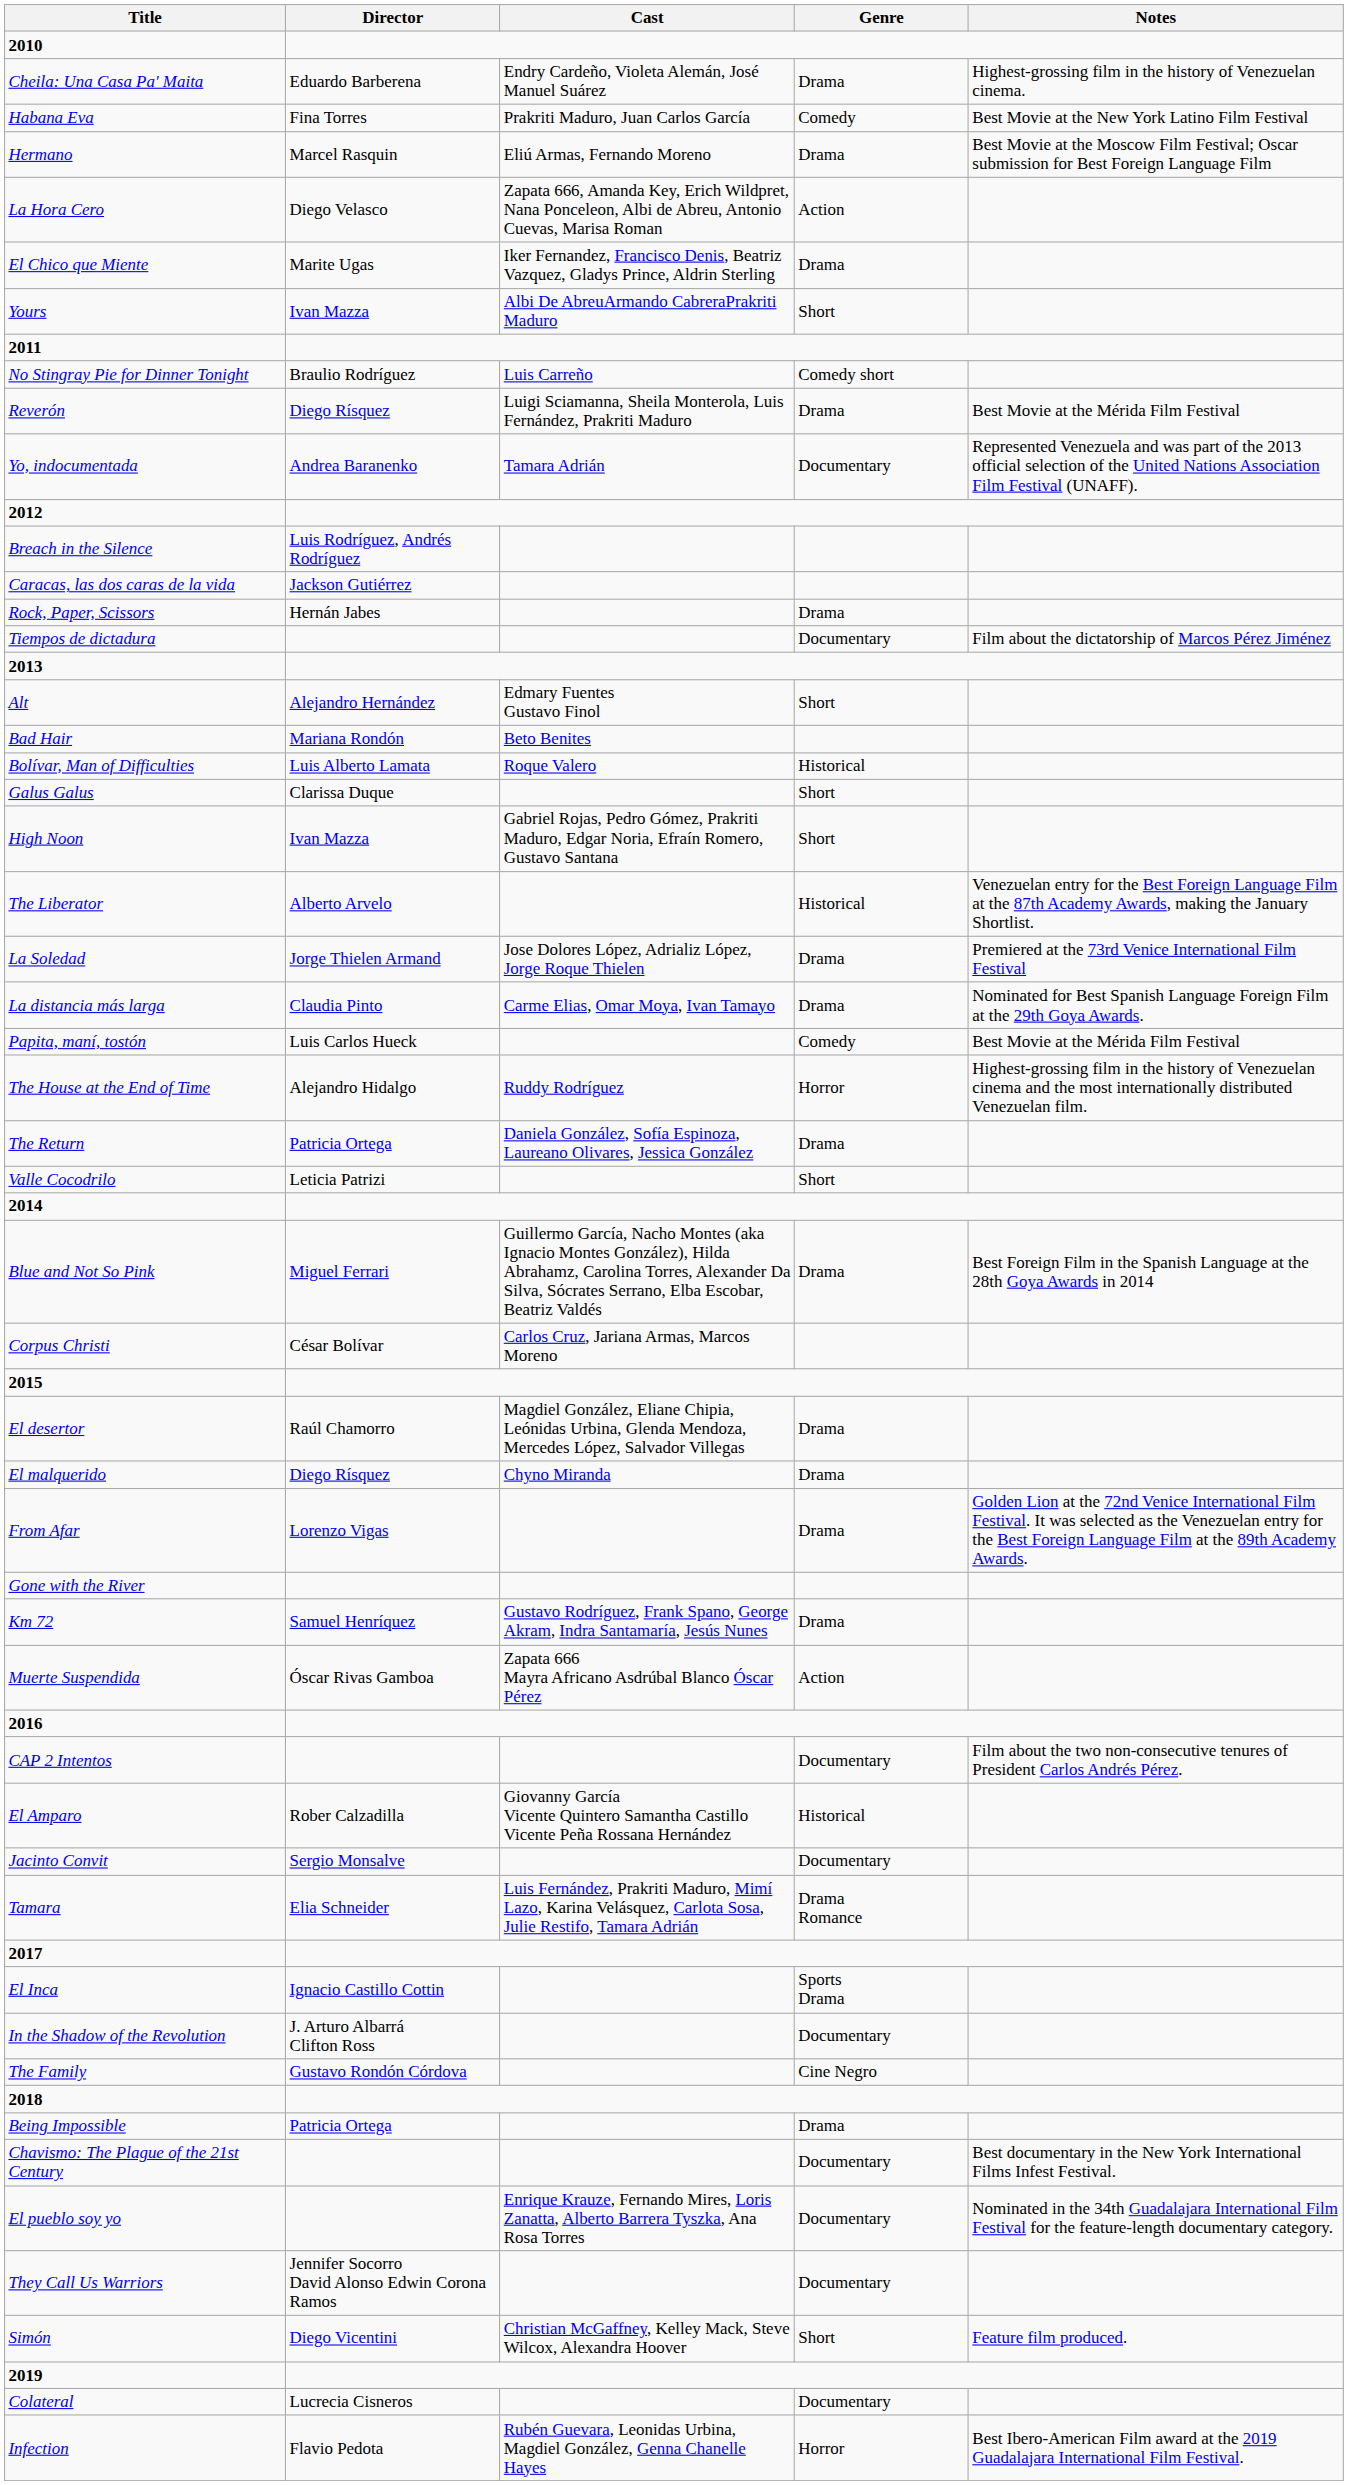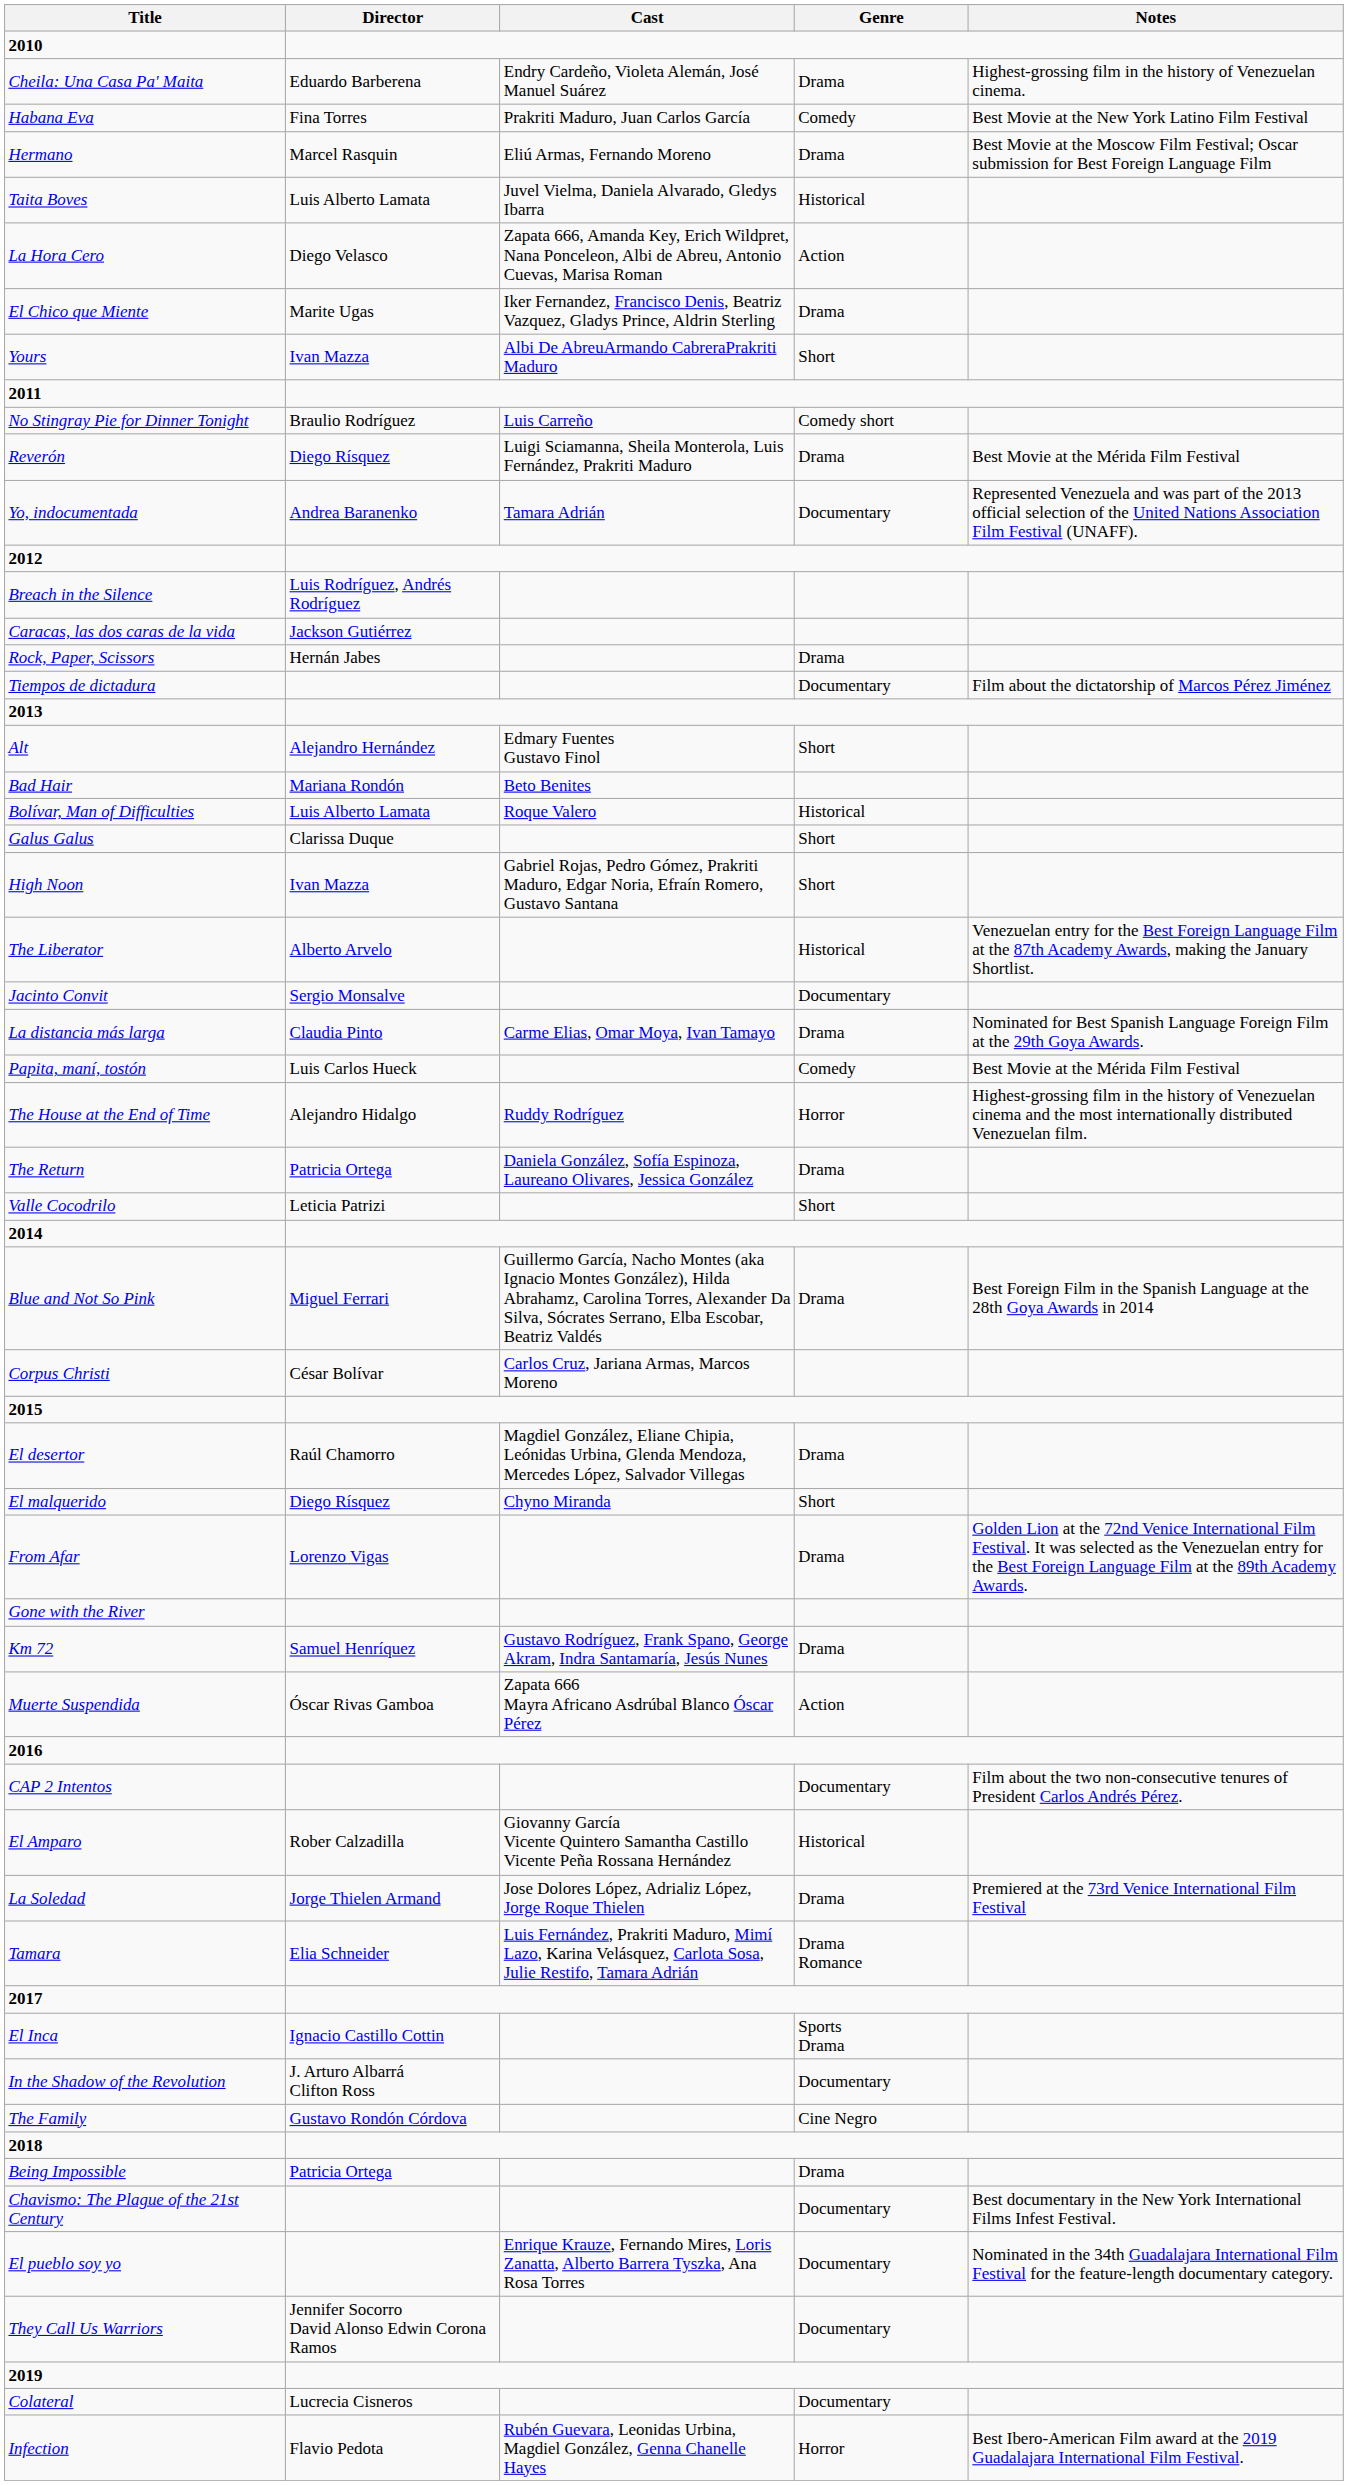+ row: (48, 200)
rows swapped: (58, 1861) <-> (47, 959)
(821, 1474) Drama -> (817, 1501) Short
- row: (30, 2338)
